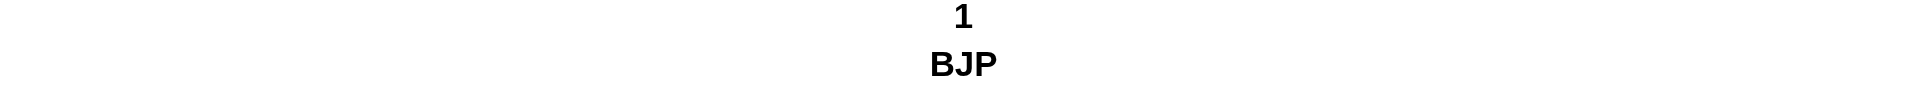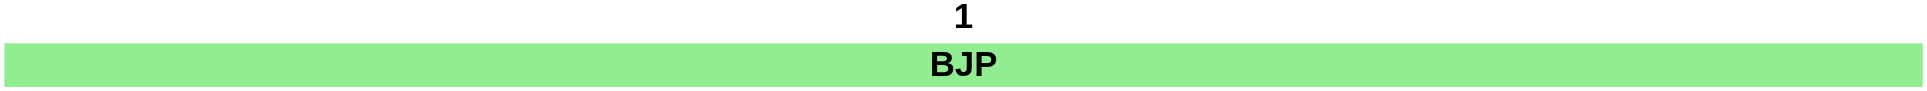(964, 64) no background -> (964, 64) lightgreen background
